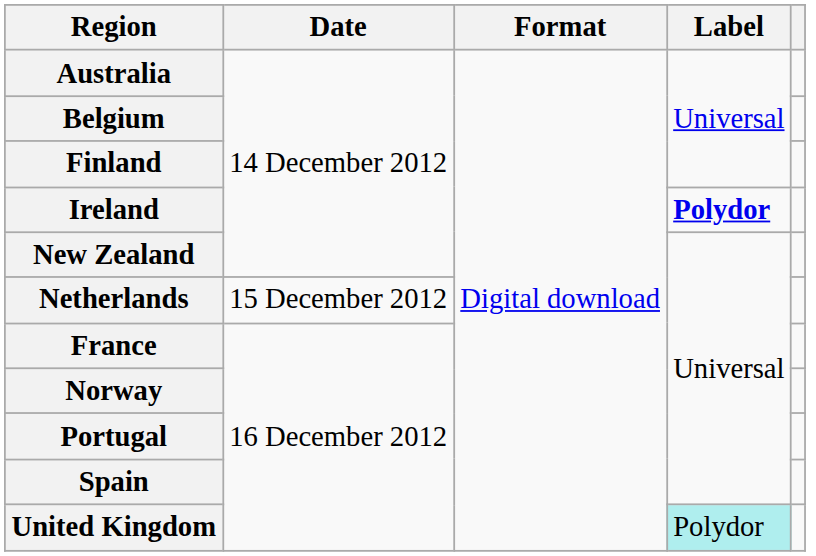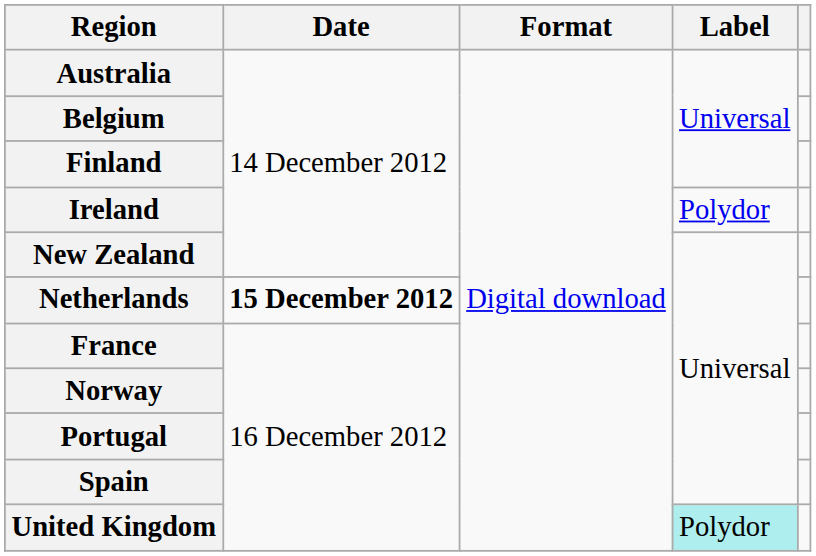(722, 208) bold -> (724, 208) normal
(338, 299) normal -> (341, 299) bold
